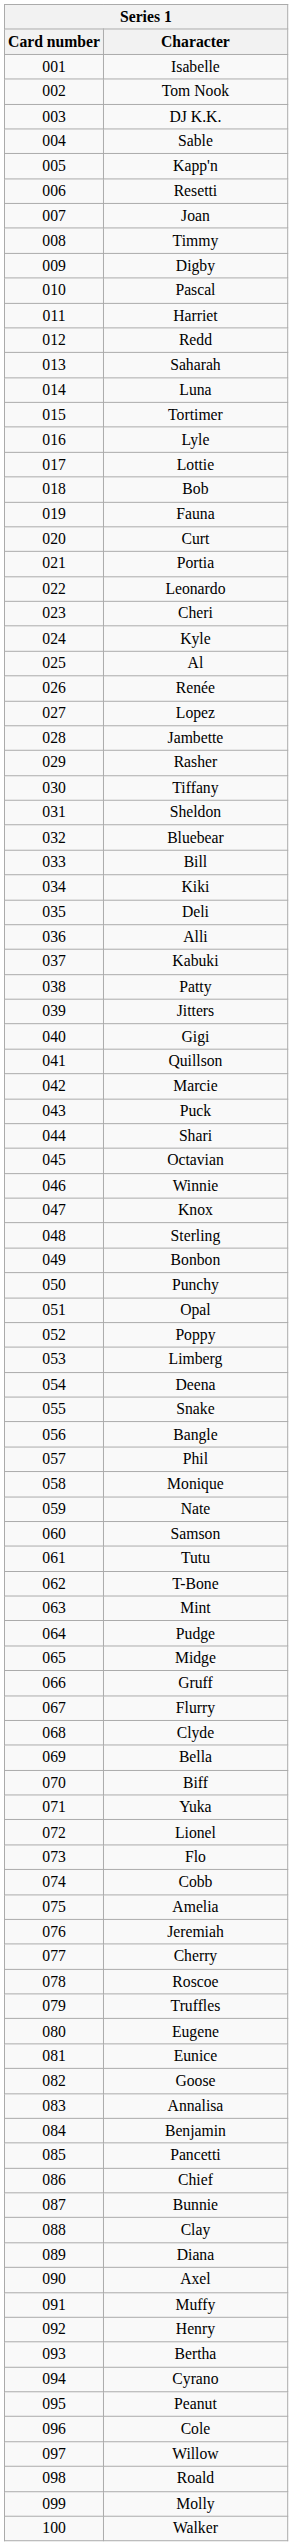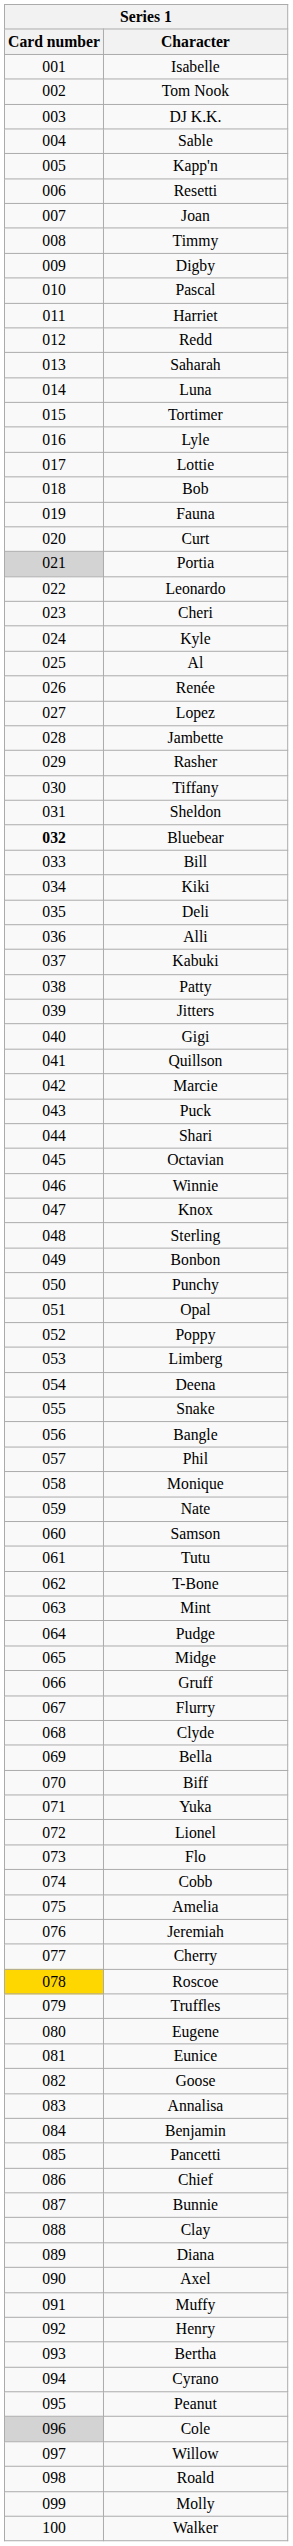(54, 564) no background -> (54, 564) lightgrey background
(54, 837) normal -> (54, 837) bold
(54, 1981) no background -> (54, 1981) gold background
(54, 2429) no background -> (54, 2429) lightgrey background
